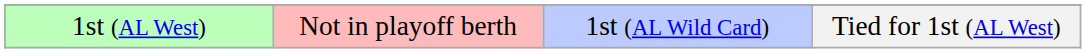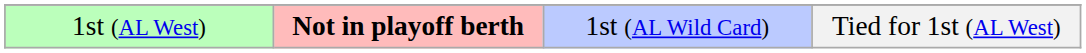(408, 26) normal -> (408, 26) bold
